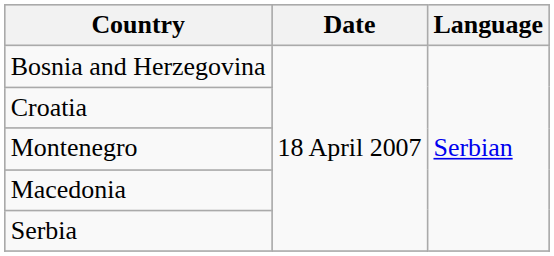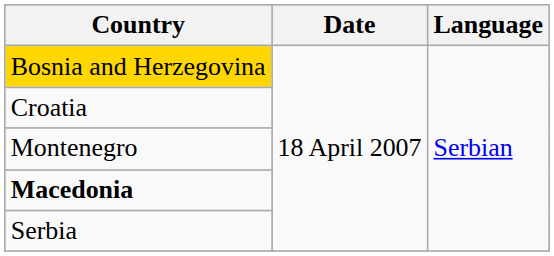(138, 66) no background -> (138, 66) gold background
(68, 189) normal -> (72, 189) bold
